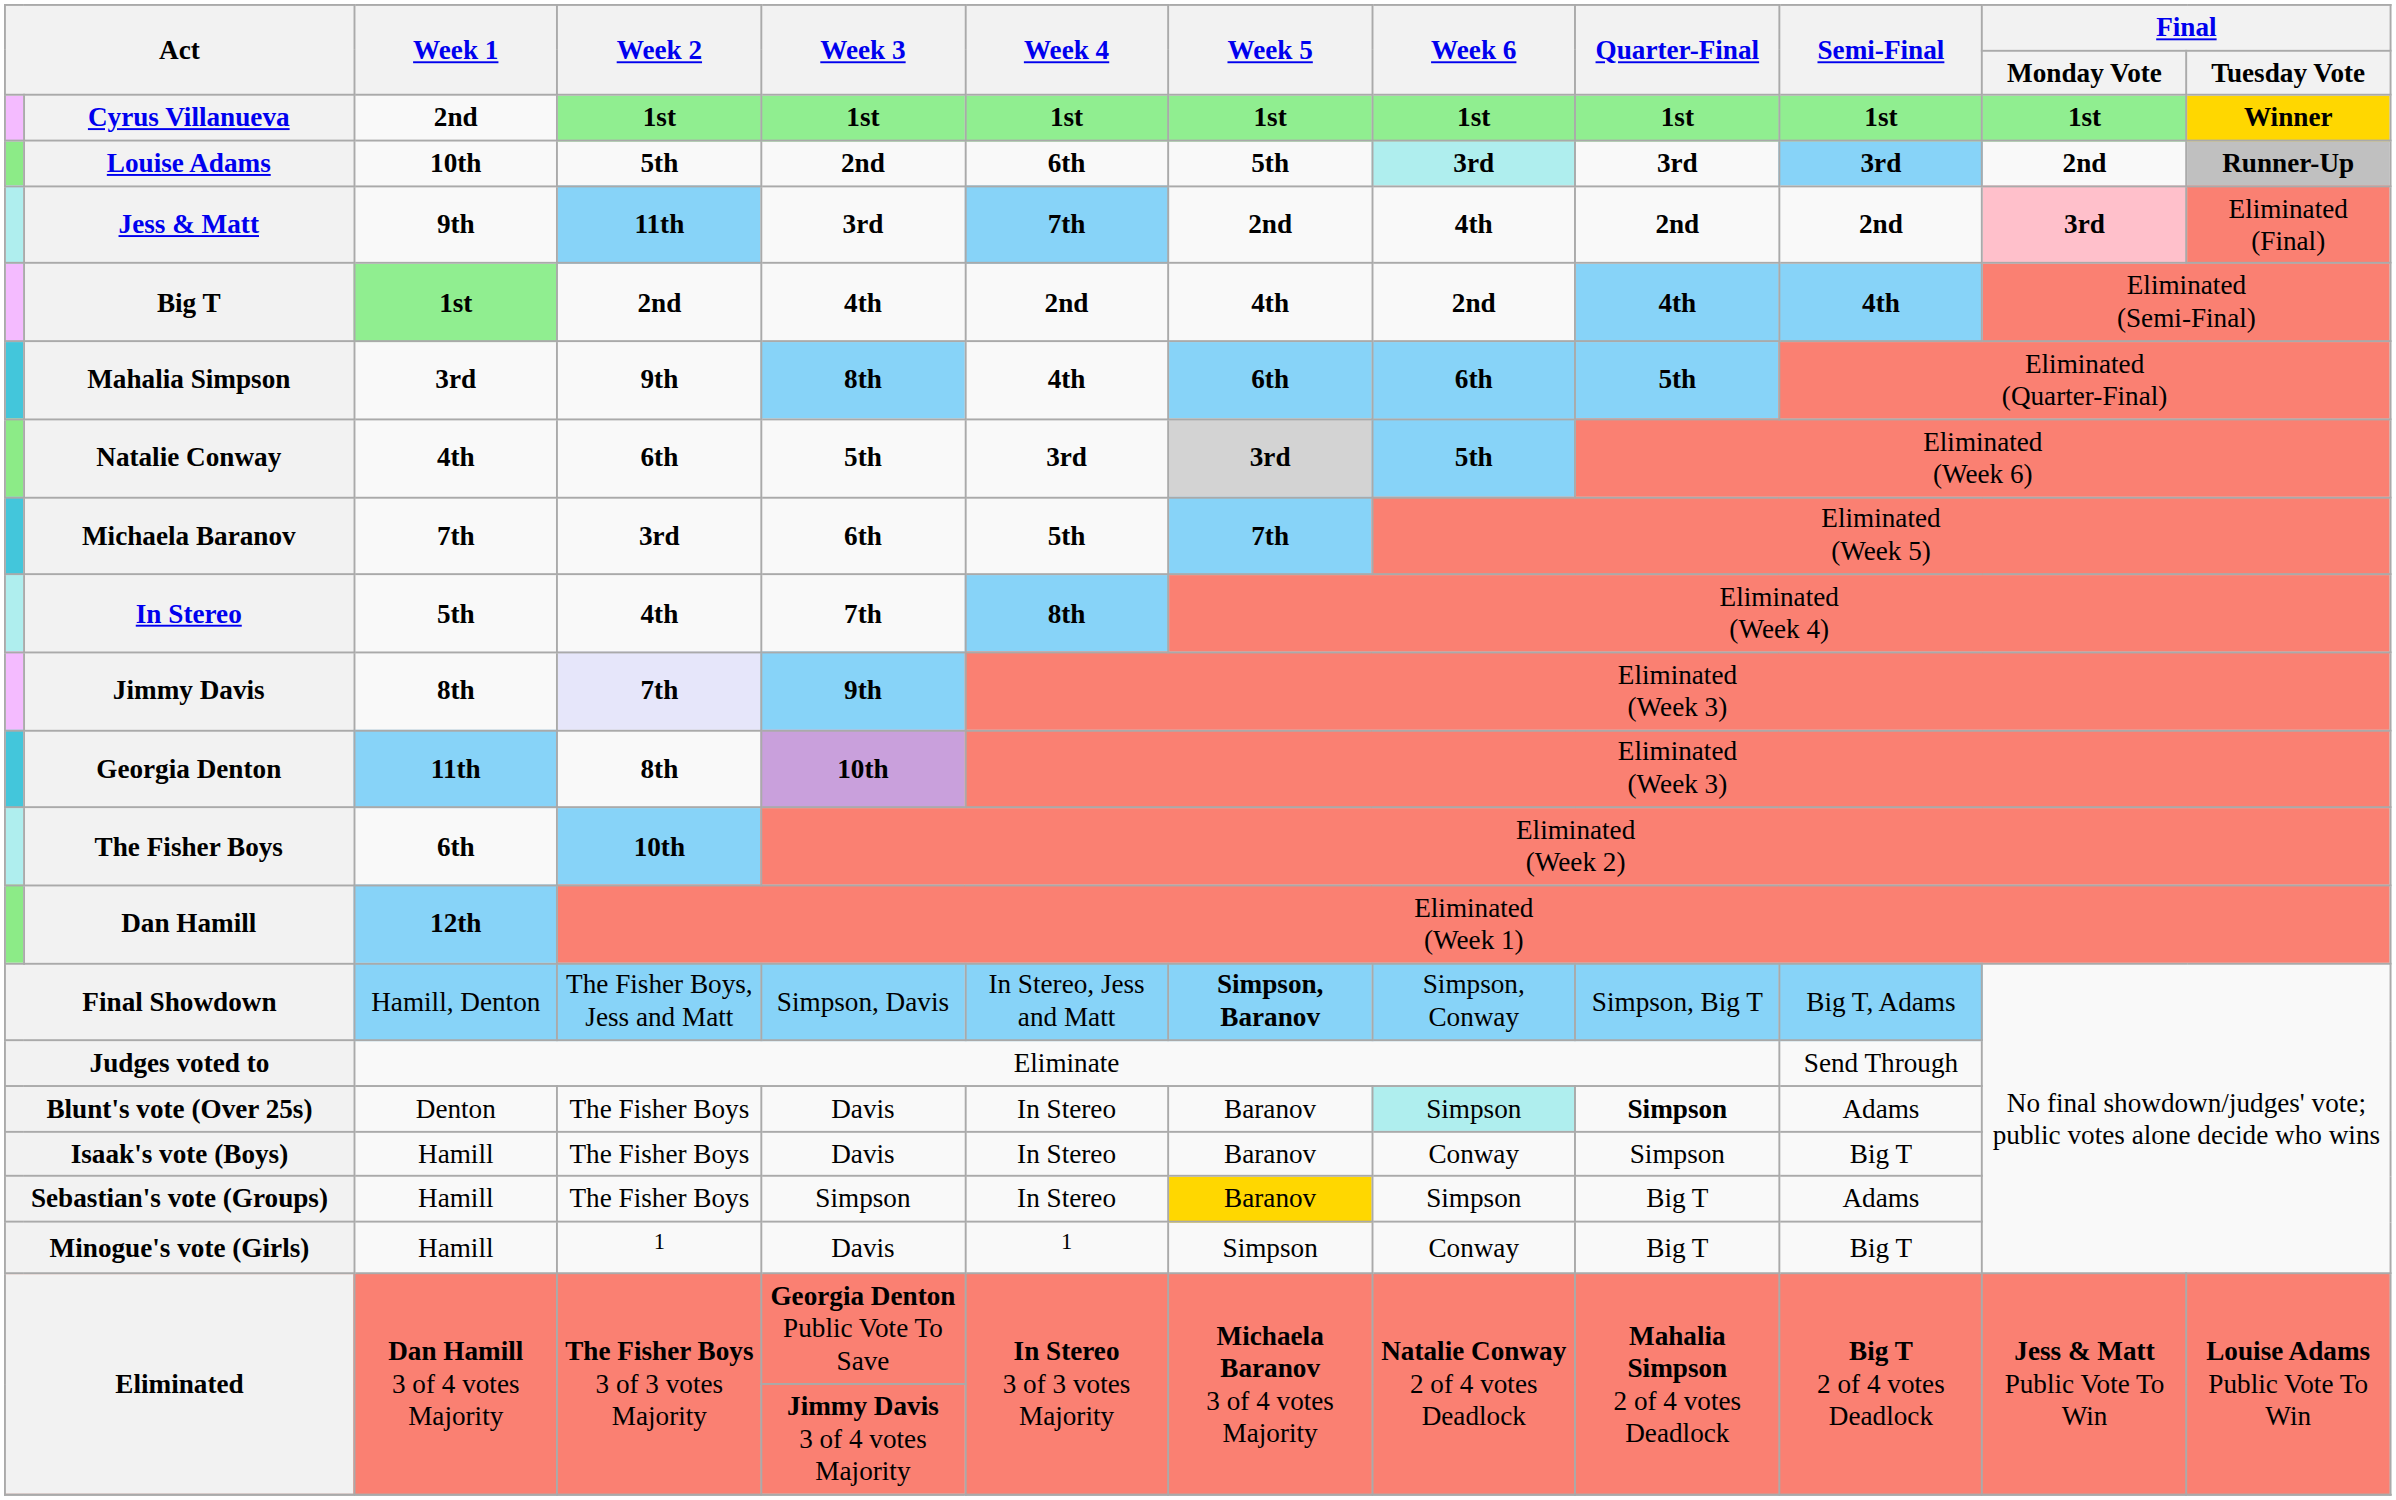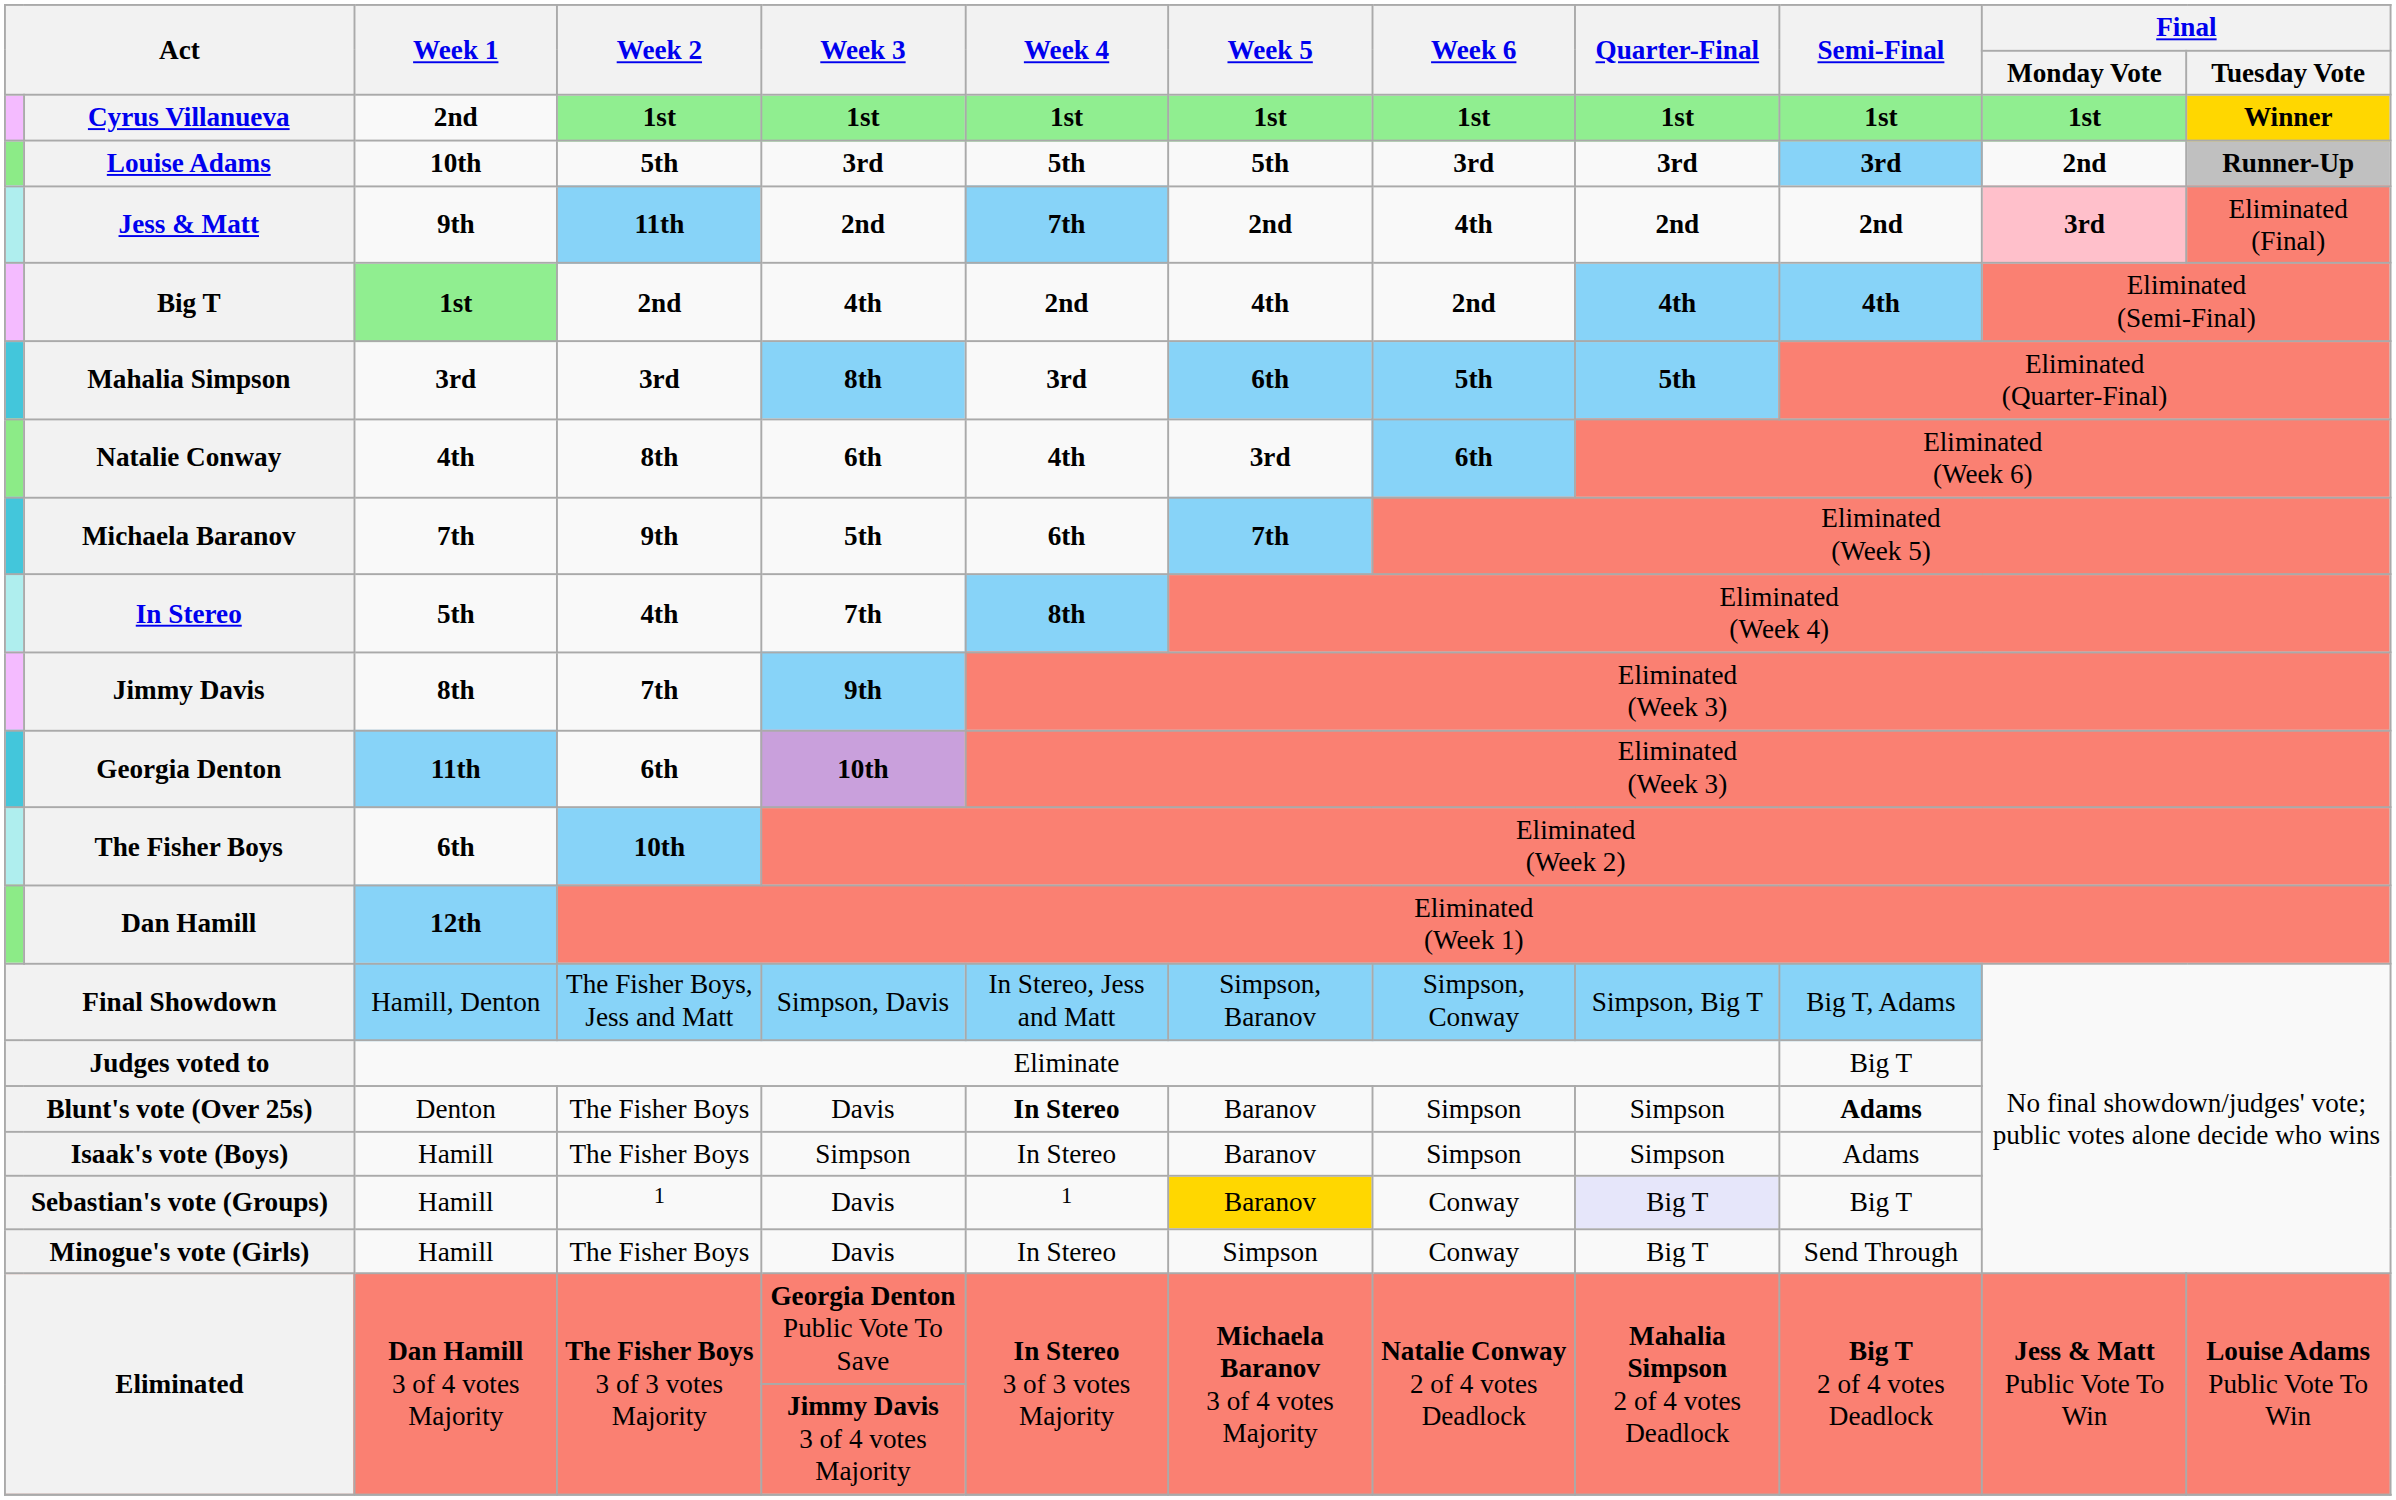(863, 163) 2nd -> (863, 163) 3rd
(1067, 163) 6th -> (1067, 163) 5th
(1474, 163) paleturquoise background -> (1474, 163) no background
(863, 224) 3rd -> (863, 224) 2nd
(659, 379) 9th -> (659, 379) 3rd
(1067, 379) 4th -> (1067, 379) 3rd
(1474, 379) 6th -> (1474, 379) 5th
(659, 457) 6th -> (659, 457) 8th
(863, 457) 5th -> (863, 457) 6th
(1067, 457) 3rd -> (1067, 457) 4th
(1270, 457) lightgrey background -> (1270, 457) no background
(1474, 457) 5th -> (1474, 457) 6th
(659, 535) 3rd -> (659, 535) 9th
(863, 535) 6th -> (863, 535) 5th
(1067, 535) 5th -> (1067, 535) 6th
(659, 690) lavender background -> (659, 690) no background
(659, 768) 8th -> (659, 768) 6th
(1270, 1001) bold -> (1270, 1001) normal
(1881, 1063) Send Through -> (1881, 1063) Big T
(1067, 1108) normal -> (1067, 1108) bold
(1474, 1108) paleturquoise background -> (1474, 1108) no background
(1677, 1108) bold -> (1677, 1108) normal
(1881, 1108) normal -> (1881, 1108) bold
(863, 1153) Davis -> (863, 1153) Simpson
(1474, 1153) Conway -> (1474, 1153) Simpson
(1881, 1153) Big T -> (1881, 1153) Adams
(659, 1198) The Fisher Boys -> (659, 1196) 1
(863, 1198) Simpson -> (863, 1202) Davis
(1067, 1198) In Stereo -> (1067, 1196) 1
(1474, 1198) Simpson -> (1474, 1202) Conway
(1677, 1198) no background -> (1677, 1202) lavender background
(1881, 1198) Adams -> (1881, 1202) Big T
(659, 1242) 1 -> (659, 1251) The Fisher Boys
(1067, 1242) 1 -> (1067, 1251) In Stereo
(1881, 1247) Big T -> (1881, 1251) Send Through
